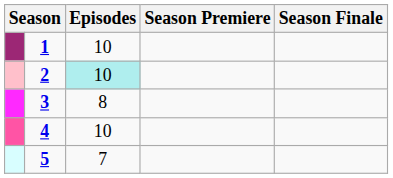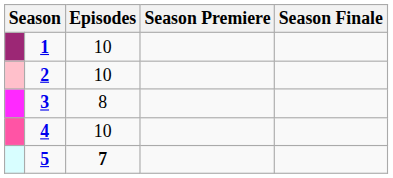(103, 74) paleturquoise background -> (103, 74) no background
(103, 159) normal -> (103, 159) bold
